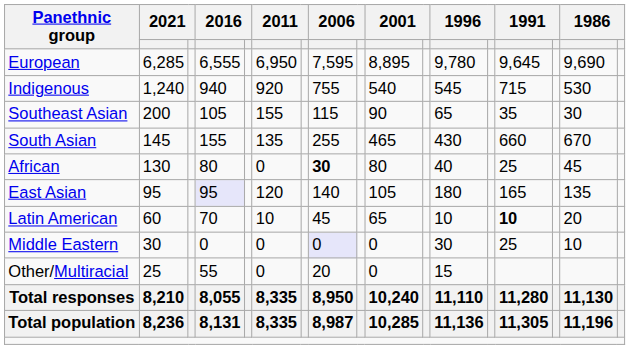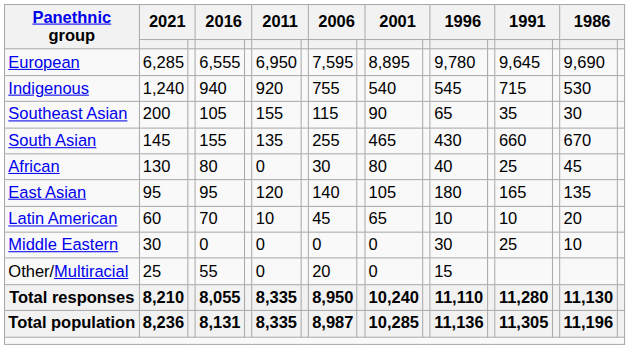(321, 166) bold -> (321, 166) normal
(208, 192) lavender background -> (208, 192) no background
(508, 219) bold -> (508, 219) normal
(317, 245) lavender background -> (317, 245) no background
